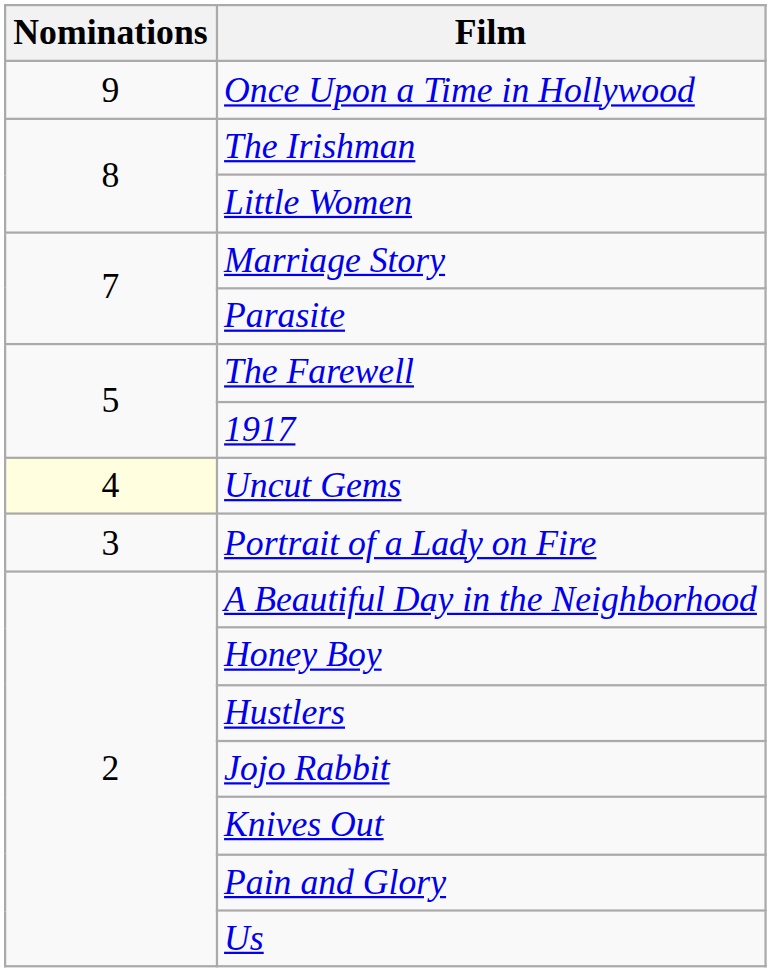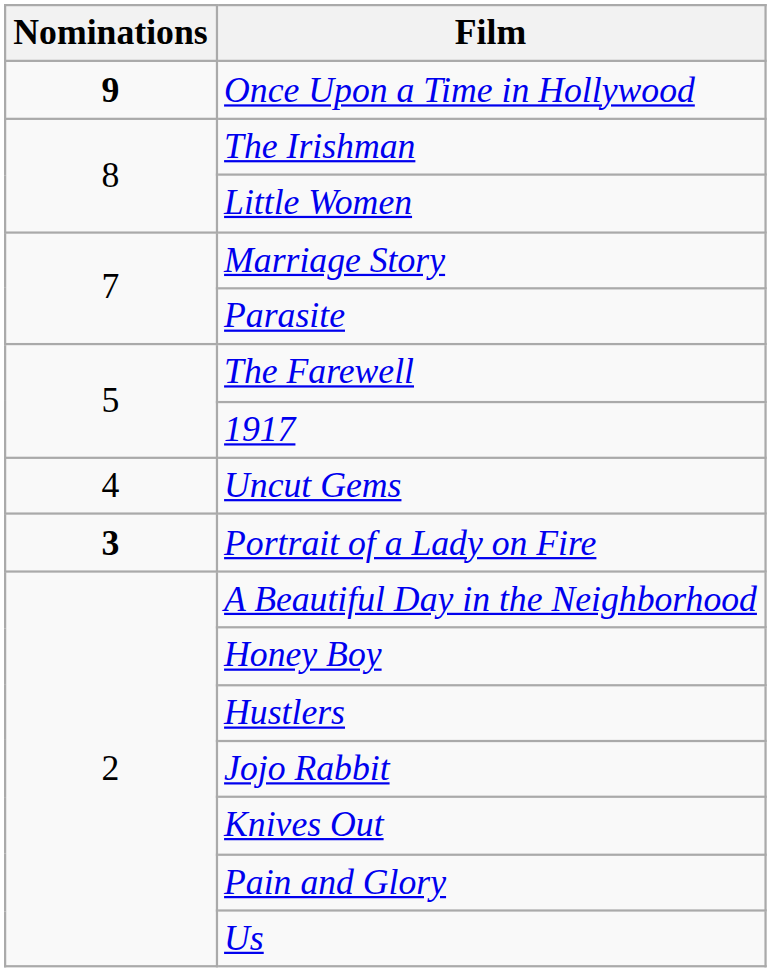(110, 89) normal -> (110, 89) bold
(110, 485) lightyellow background -> (110, 485) no background
(110, 542) normal -> (110, 542) bold
